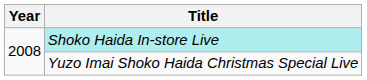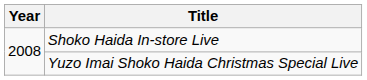(133, 39) paleturquoise background -> (133, 39) no background
